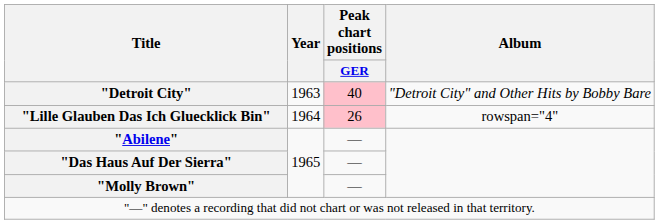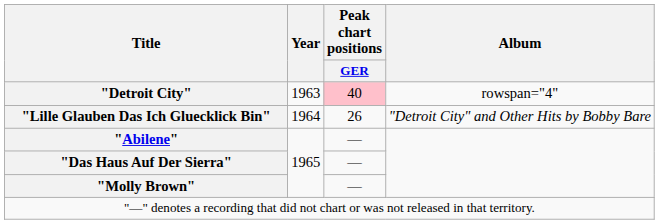(520, 93) "Detroit City" and Other Hits by Bobby Bare -> (520, 93) rowspan="4"
(355, 116) pink background -> (355, 116) no background
(520, 116) rowspan="4" -> (520, 116) "Detroit City" and Other Hits by Bobby Bare
